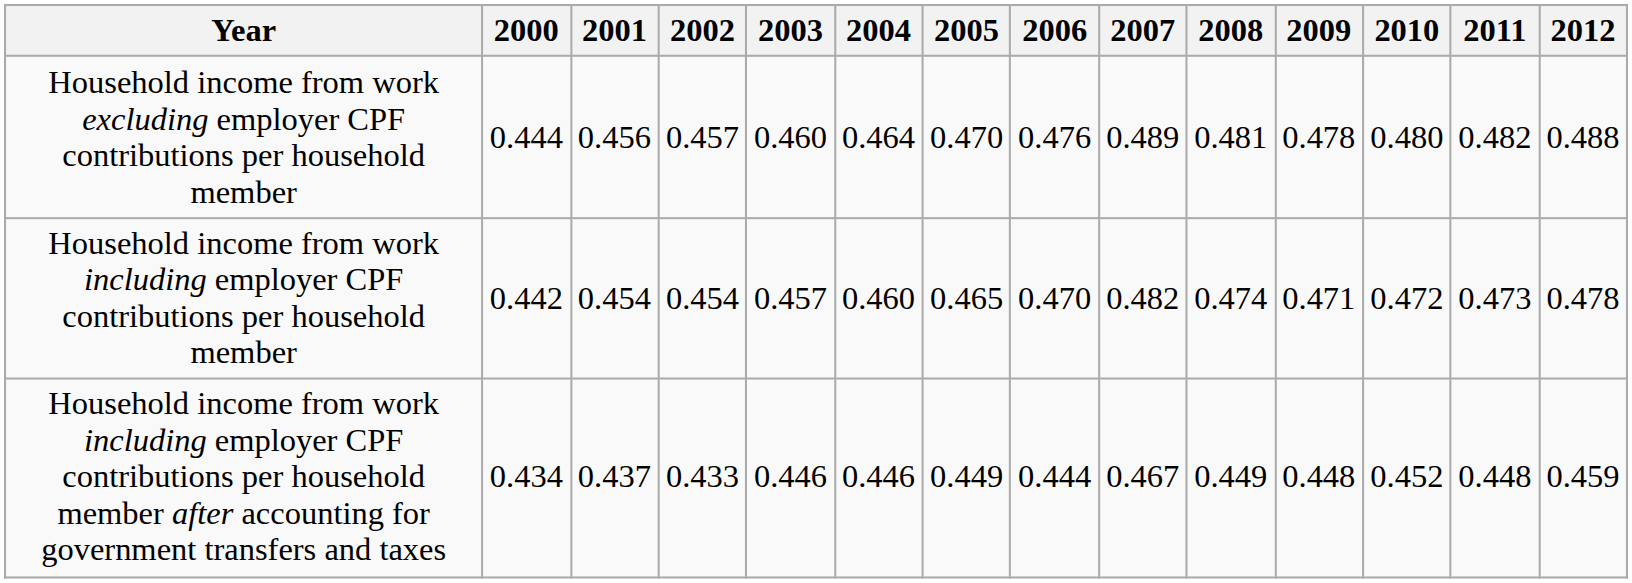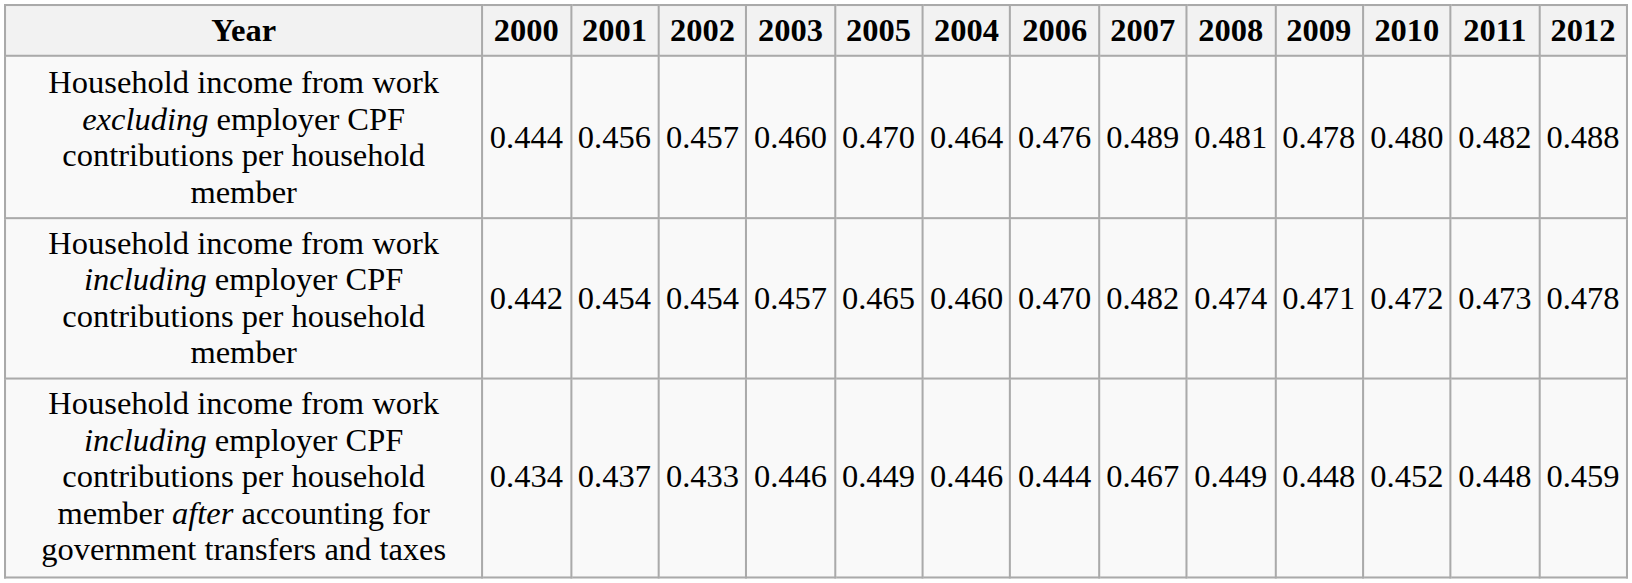columns swapped: (879, 30) <-> (967, 30)
